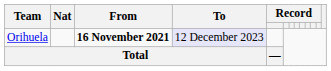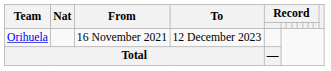(123, 37) bold -> (122, 37) normal
(219, 37) lavender background -> (217, 37) no background
